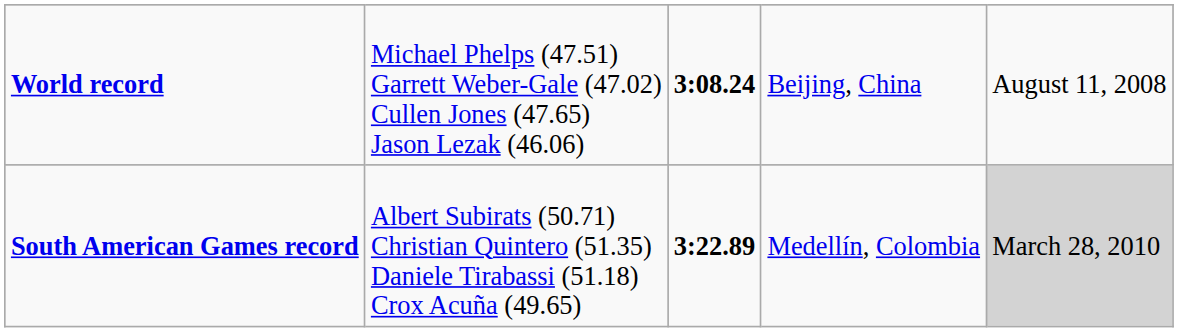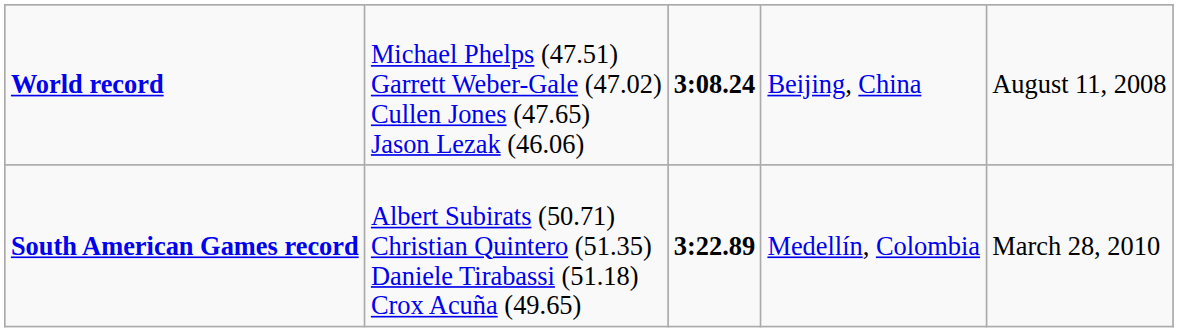(1076, 245) lightgrey background -> (1076, 245) no background
